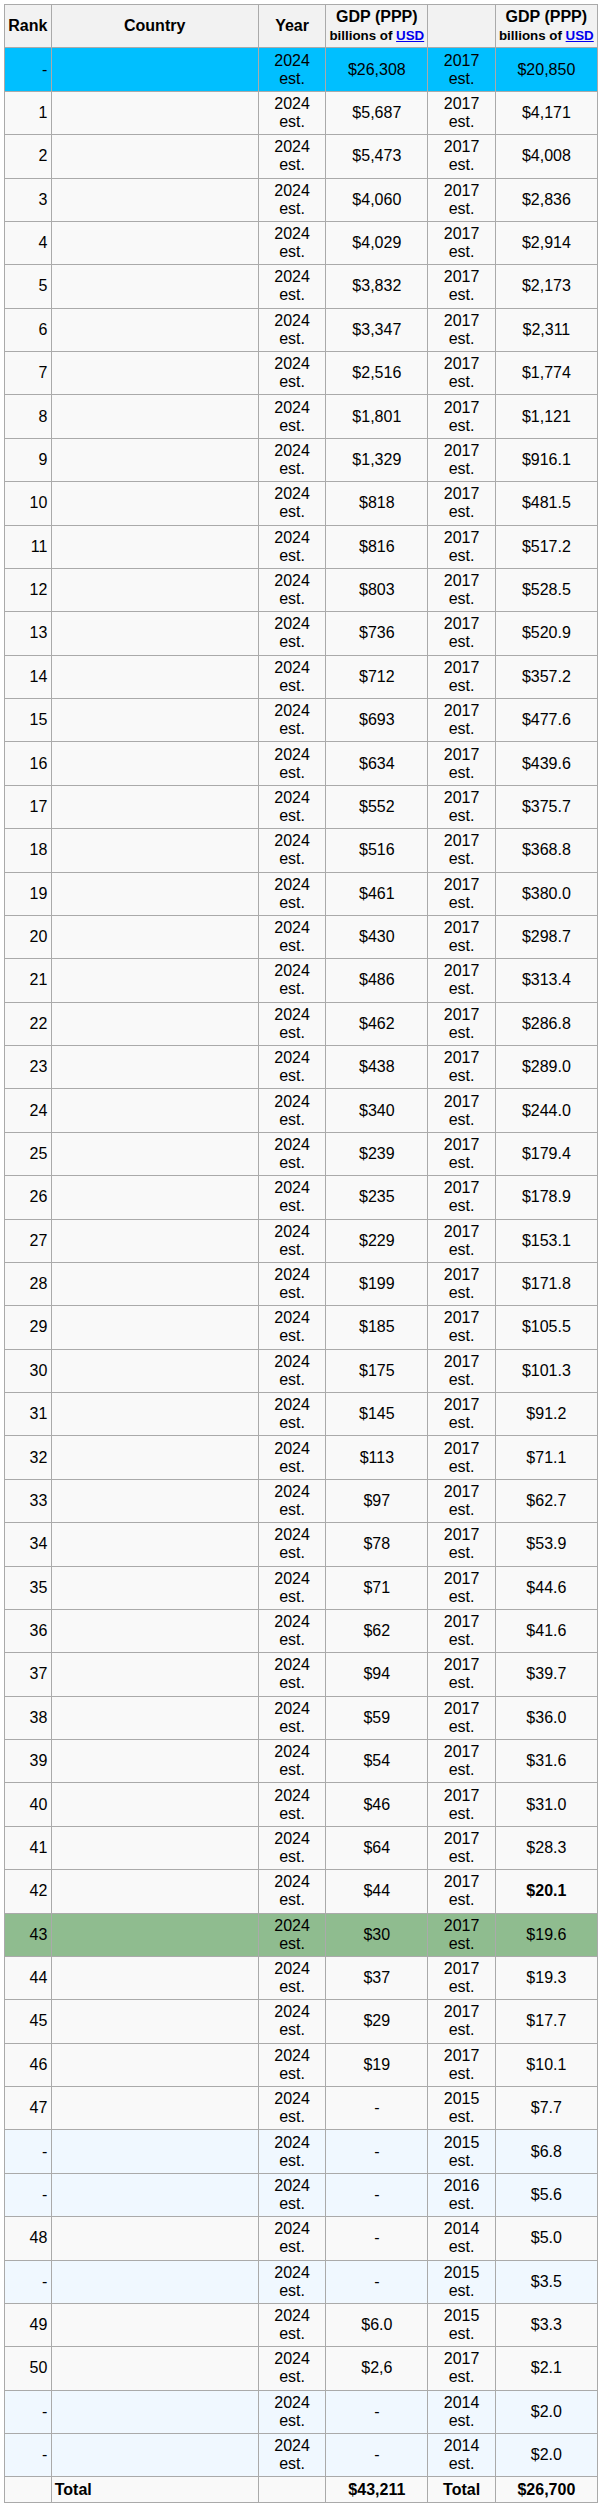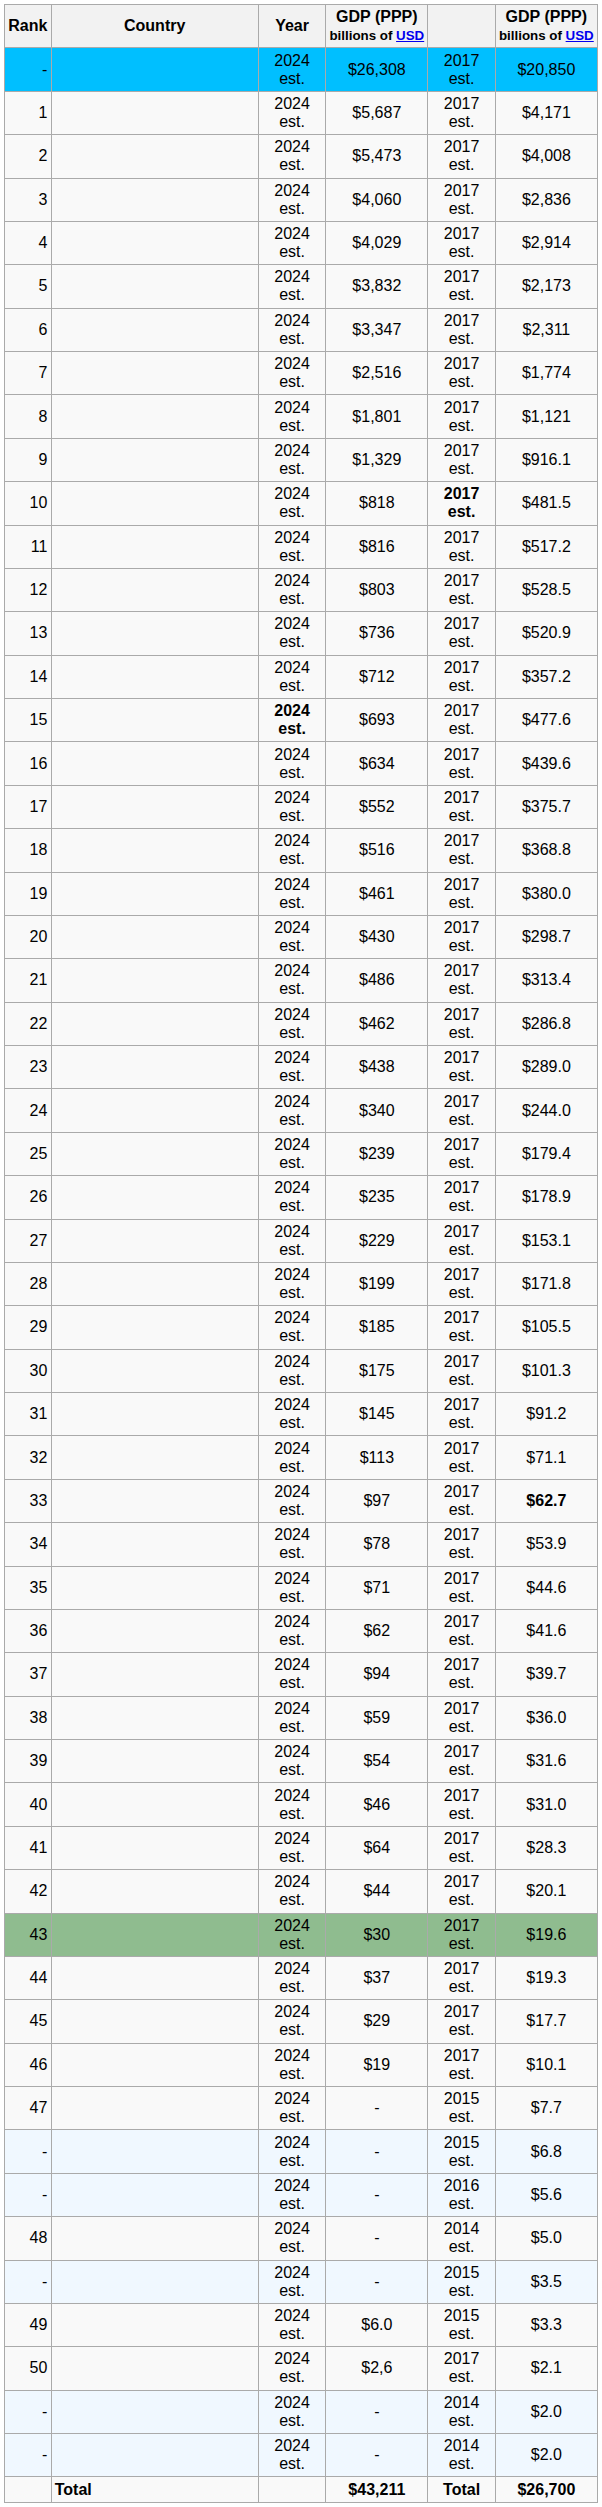(462, 503) normal -> (462, 503) bold
(292, 720) normal -> (292, 720) bold
(546, 1500) normal -> (546, 1500) bold
(546, 1891) bold -> (546, 1891) normal
